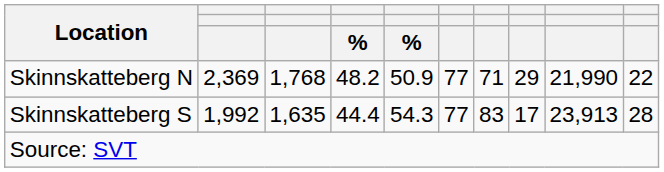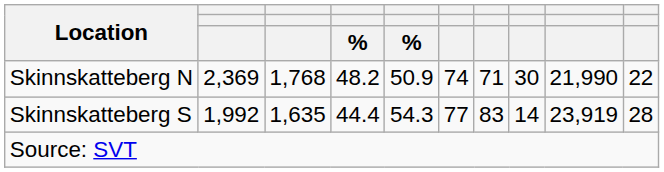(456, 78) 77 -> (456, 78) 74
(527, 78) 29 -> (527, 78) 30
(527, 113) 17 -> (527, 113) 14
(584, 113) 23,913 -> (584, 113) 23,919
